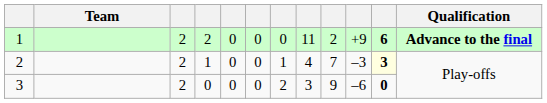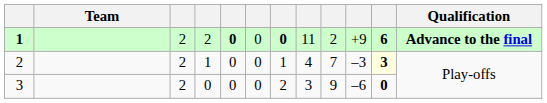(19, 39) normal -> (19, 39) bold
(233, 39) normal -> (233, 39) bold
(283, 39) normal -> (283, 39) bold
